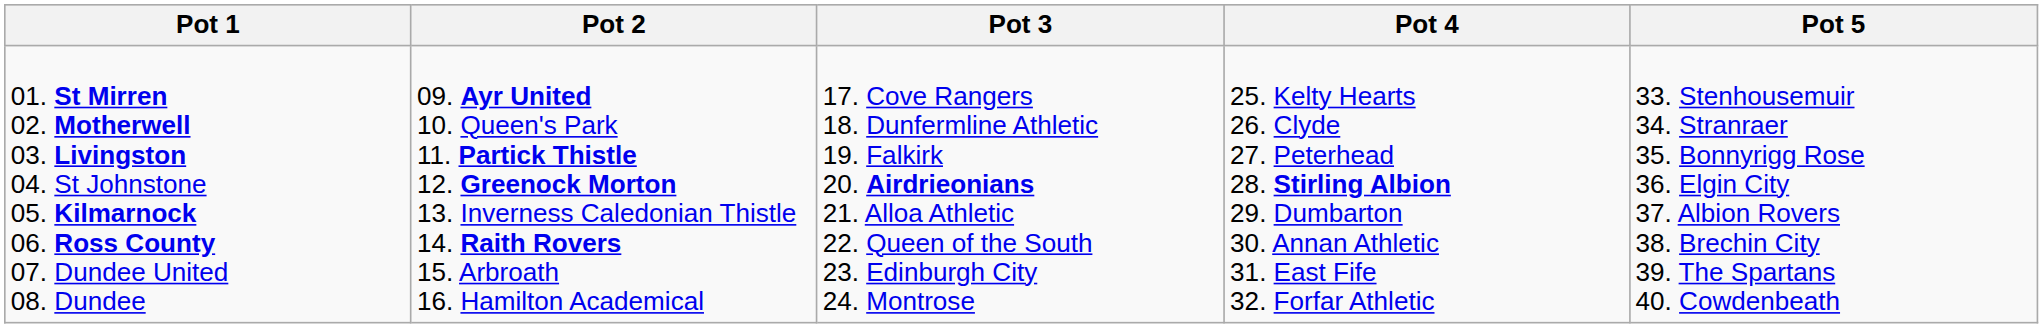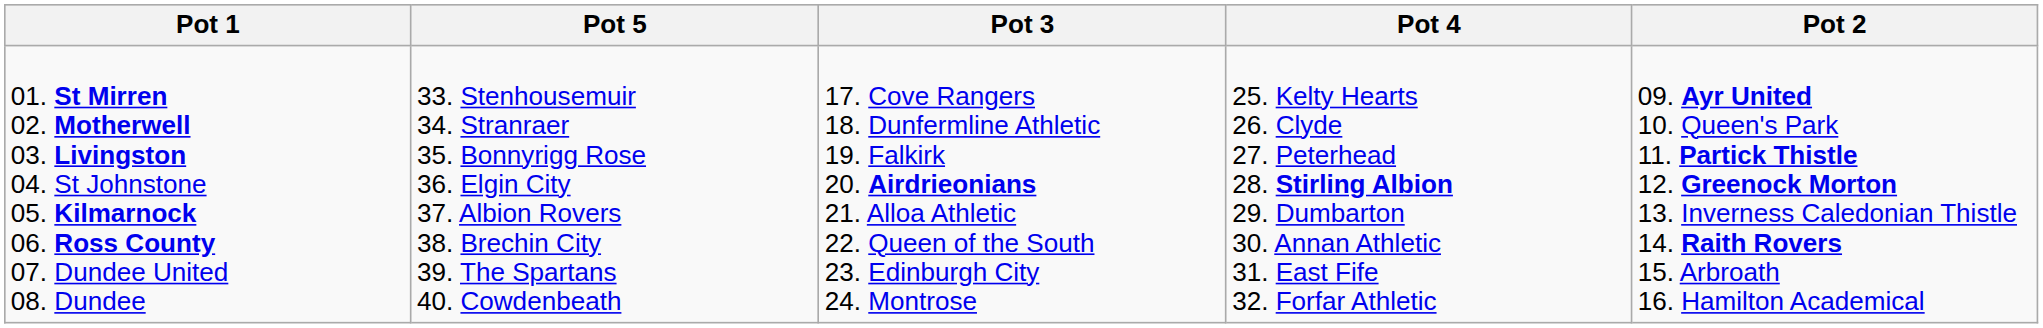columns swapped: (614, 25) <-> (1833, 25)
